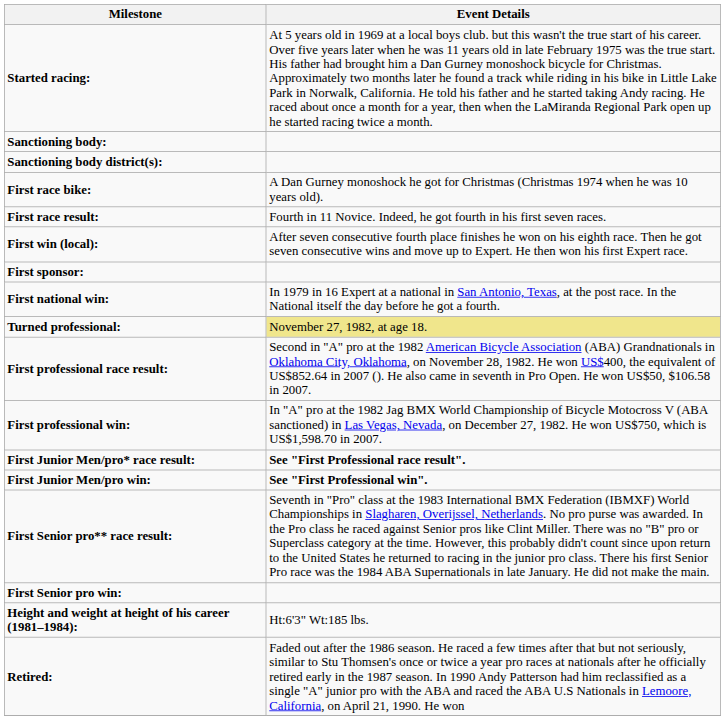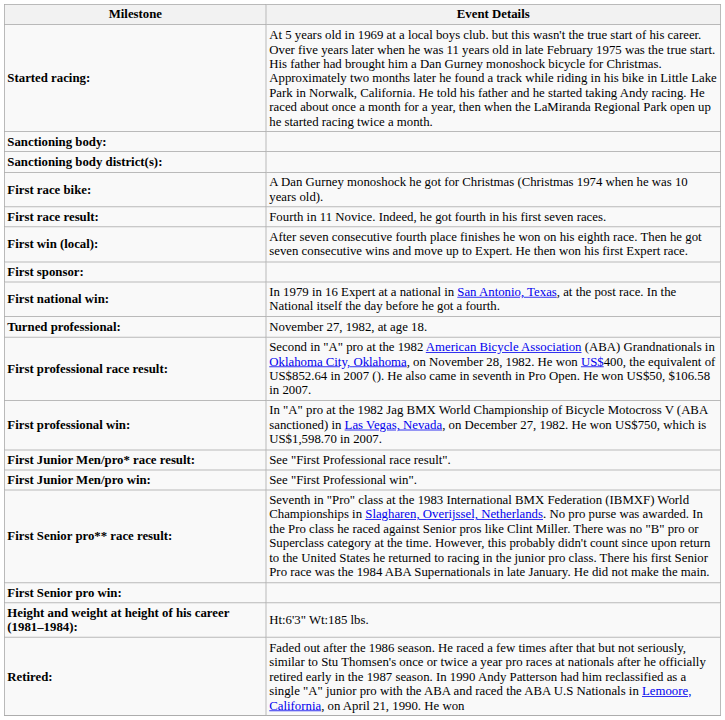(348, 326) khaki background -> (348, 326) no background
(367, 459) bold -> (360, 459) normal
(348, 480) bold -> (343, 480) normal
